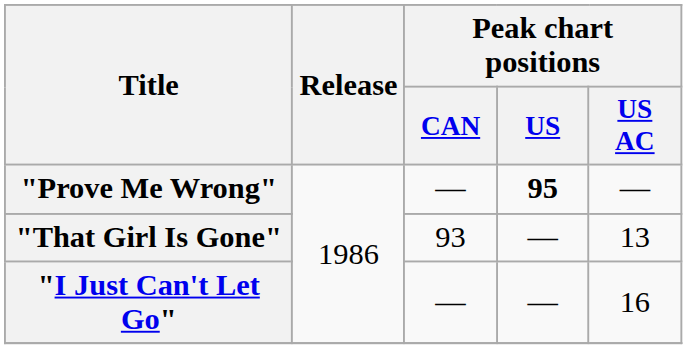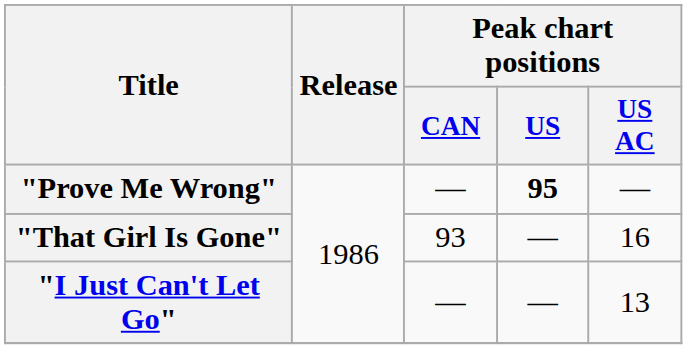(635, 236) 13 -> (635, 236) 16
(635, 301) 16 -> (635, 301) 13
